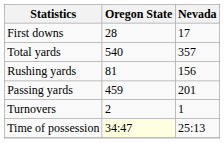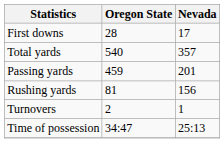rows swapped: (42, 71) <-> (40, 90)
(119, 128) lightyellow background -> (119, 128) no background
